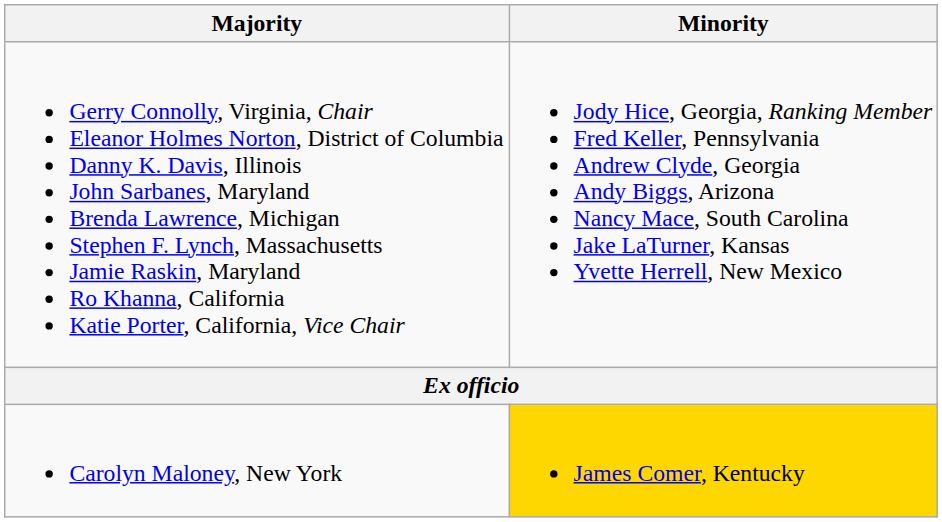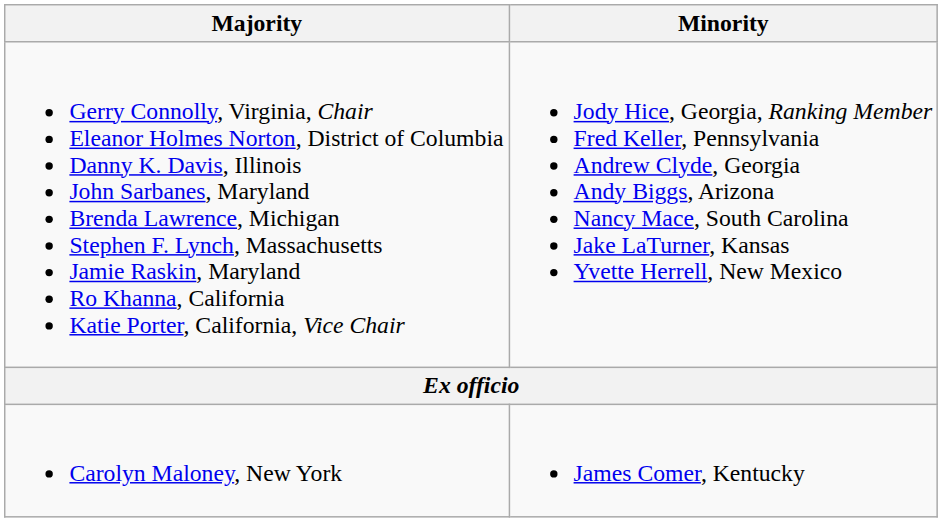(723, 474) gold background -> (723, 474) no background
